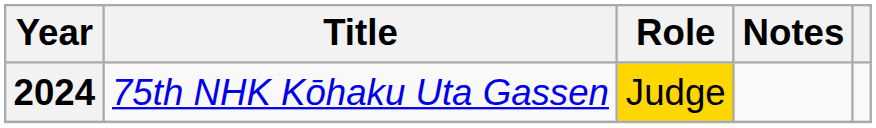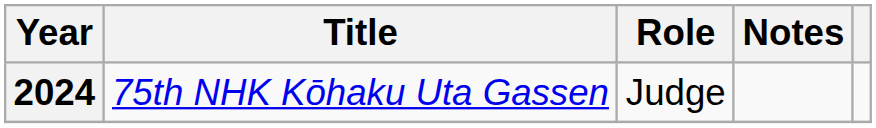(676, 91) gold background -> (676, 91) no background
